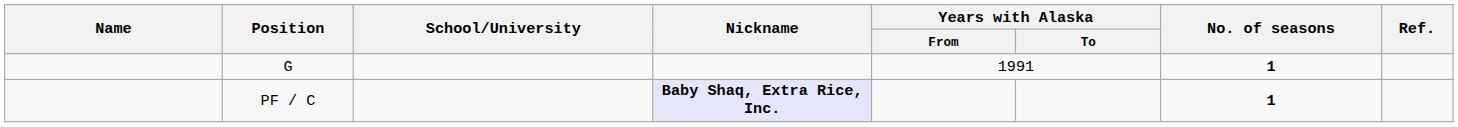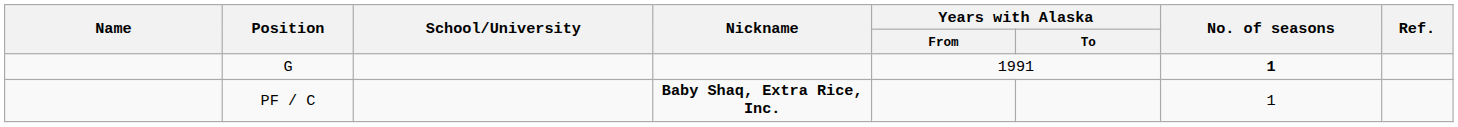(762, 100) lavender background -> (762, 100) no background
(1271, 100) bold -> (1271, 100) normal
